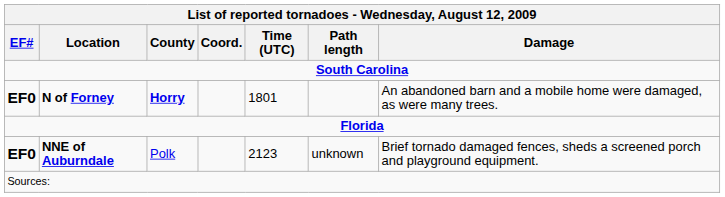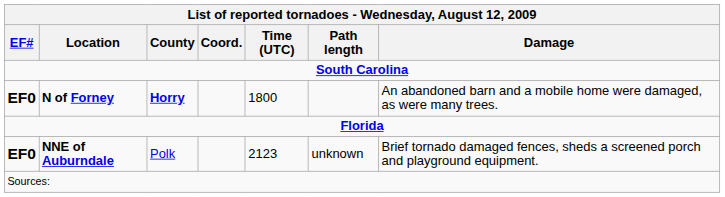(263, 98) 1801 -> (263, 98) 1800
